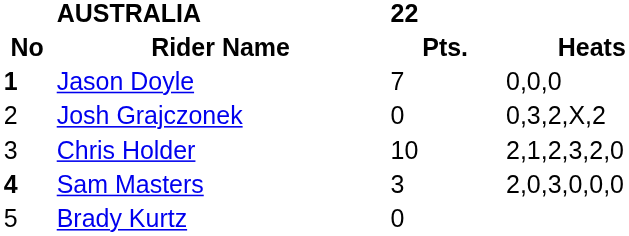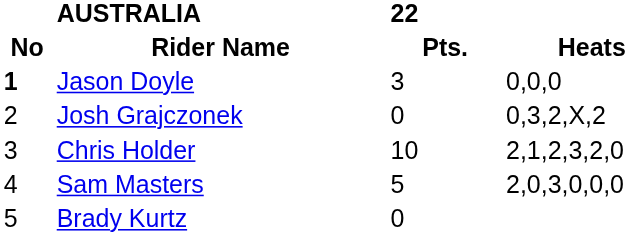(398, 82) 7 -> (398, 82) 3
(11, 185) bold -> (11, 185) normal
(398, 185) 3 -> (398, 185) 5
